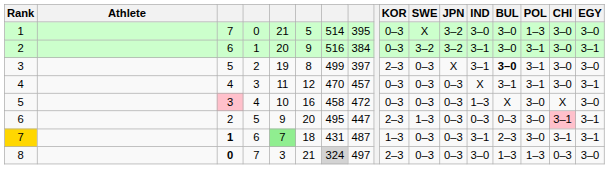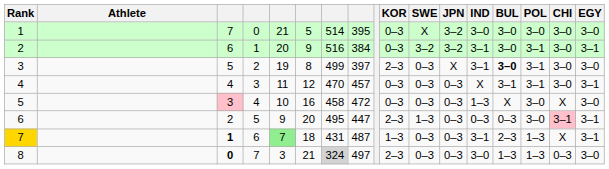(535, 31) 1–3 -> (535, 31) 3–0
(535, 137) 3–0 -> (535, 137) 1–3
(562, 137) 3–1 -> (562, 137) X
